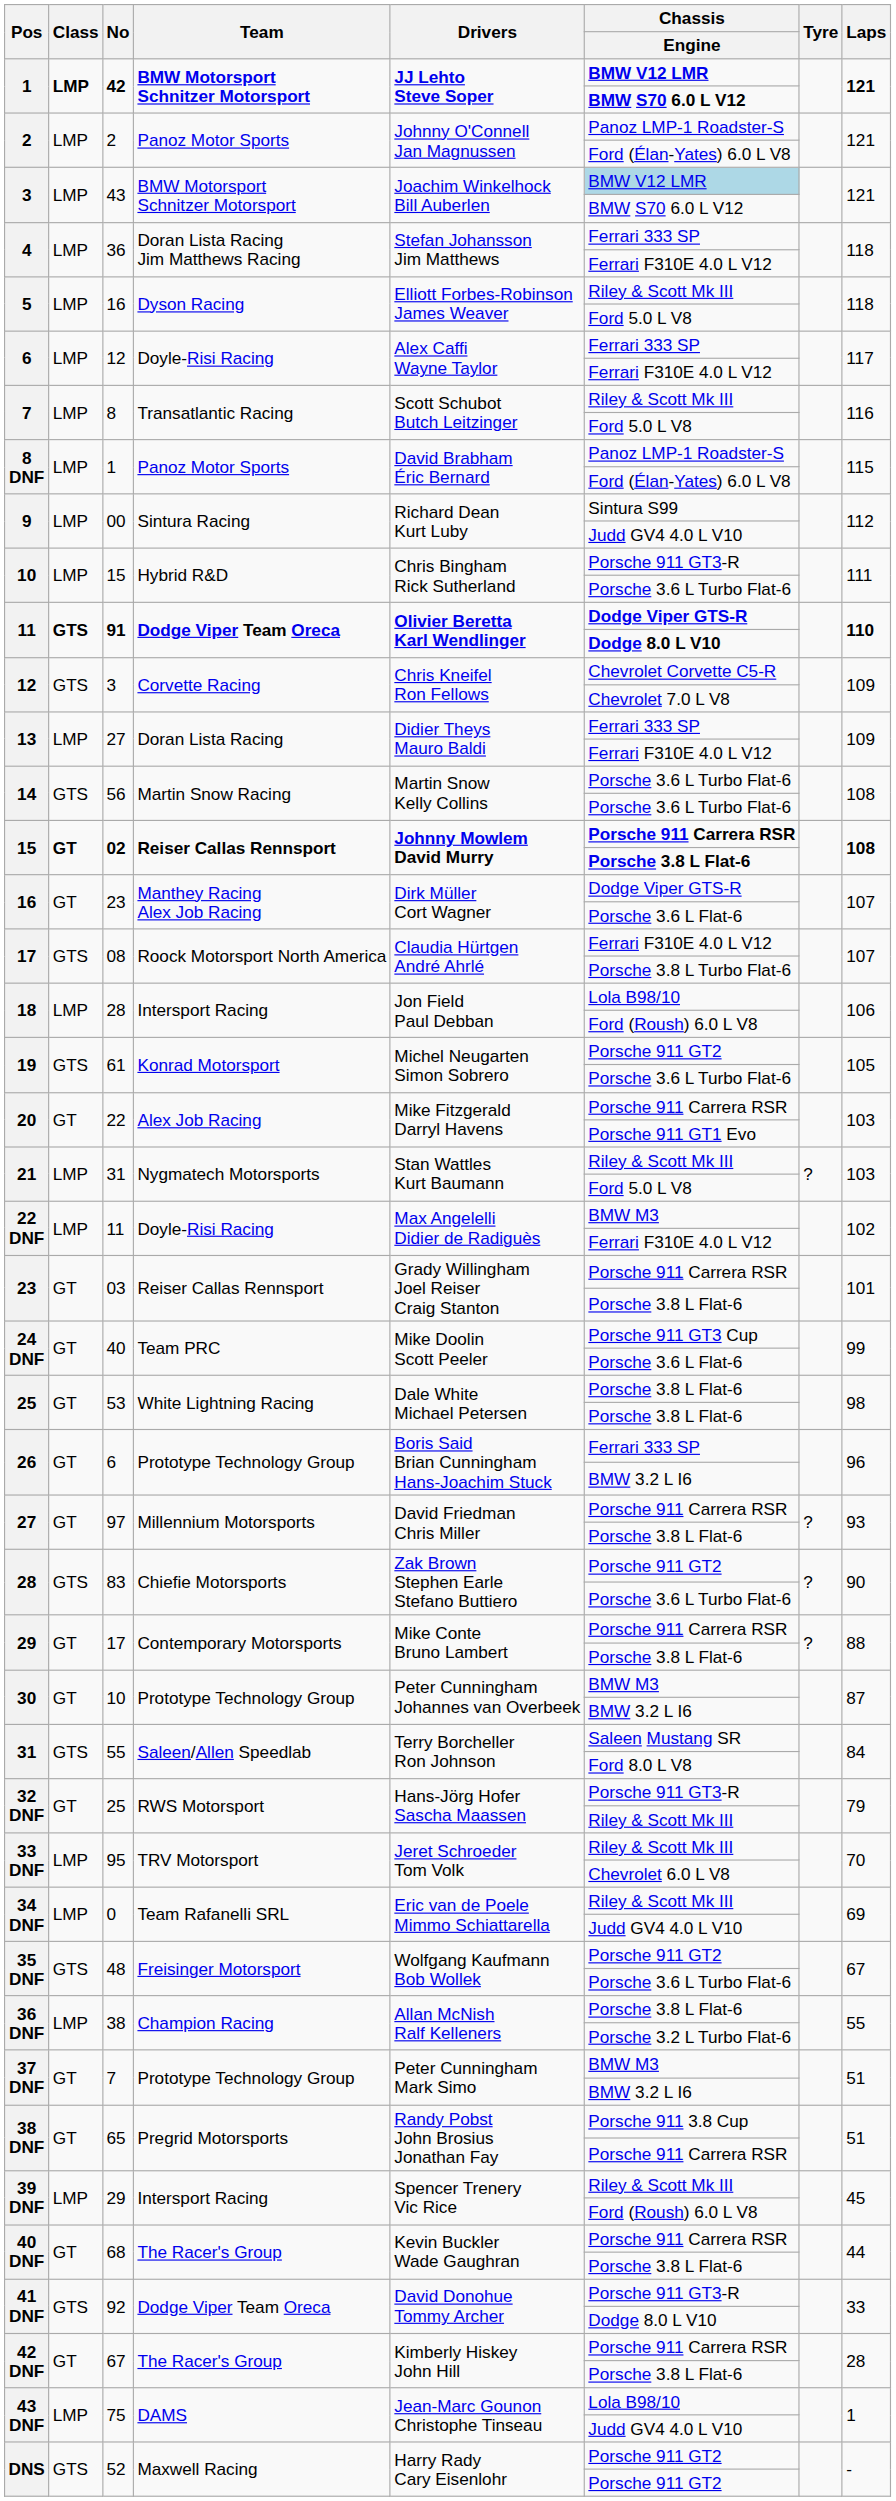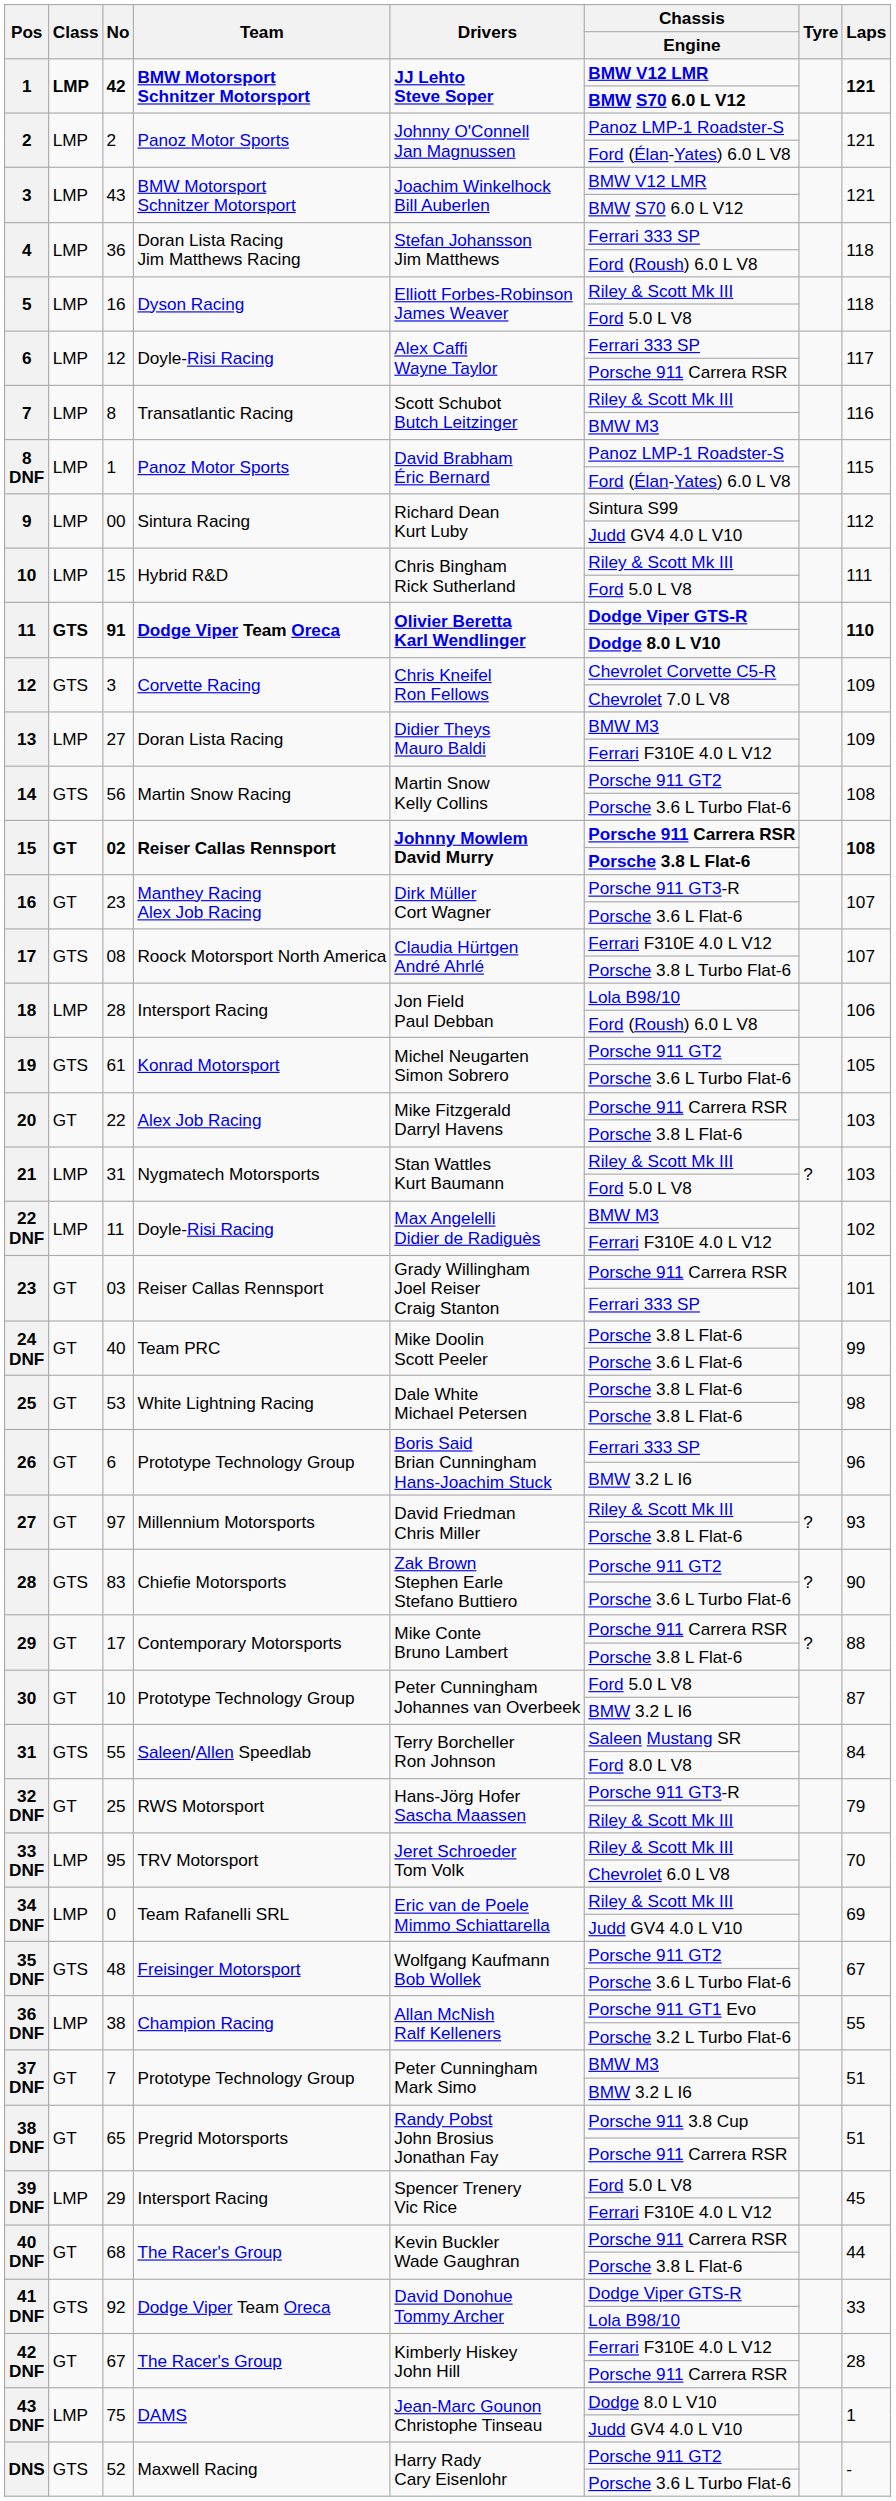(647, 181) lightblue background -> (647, 181) no background
(680, 263) Ferrari F310E 4.0 L V12 -> (673, 263) Ford (Roush) 6.0 L V8
(680, 372) Ferrari F310E 4.0 L V12 -> (688, 372) Porsche 911 Carrera RSR
(640, 426) Ford 5.0 L V8 -> (624, 426) BMW M3
(664, 562) Porsche 911 GT3-R -> (661, 562) Riley & Scott Mk III
(690, 589) Porsche 3.6 L Turbo Flat-6 -> (640, 589) Ford 5.0 L V8
(644, 725) Ferrari 333 SP -> (624, 725) BMW M3
(690, 780) Porsche 3.6 L Turbo Flat-6 -> (655, 780) Porsche 911 GT2
(665, 888) Dodge Viper GTS-R -> (664, 888) Porsche 911 GT3-R
(672, 1133) Porsche 911 GT1 Evo -> (665, 1133) Porsche 3.8 L Flat-6
(665, 1305) Porsche 3.8 L Flat-6 -> (644, 1305) Ferrari 333 SP
(673, 1335) Porsche 911 GT3 Cup -> (665, 1335) Porsche 3.8 L Flat-6
(688, 1509) Porsche 911 Carrera RSR -> (661, 1509) Riley & Scott Mk III
(624, 1683) BMW M3 -> (640, 1683) Ford 5.0 L V8
(665, 2010) Porsche 3.8 L Flat-6 -> (672, 2010) Porsche 911 GT1 Evo
(661, 2184) Riley & Scott Mk III -> (640, 2184) Ford 5.0 L V8
(673, 2211) Ford (Roush) 6.0 L V8 -> (680, 2211) Ferrari F310E 4.0 L V12
(664, 2293) Porsche 911 GT3-R -> (665, 2293) Dodge Viper GTS-R
(652, 2320) Dodge 8.0 L V10 -> (634, 2320) Lola B98/10
(688, 2347) Porsche 911 Carrera RSR -> (680, 2347) Ferrari F310E 4.0 L V12
(665, 2374) Porsche 3.8 L Flat-6 -> (688, 2374) Porsche 911 Carrera RSR
(634, 2402) Lola B98/10 -> (652, 2402) Dodge 8.0 L V10
(655, 2483) Porsche 911 GT2 -> (690, 2483) Porsche 3.6 L Turbo Flat-6
